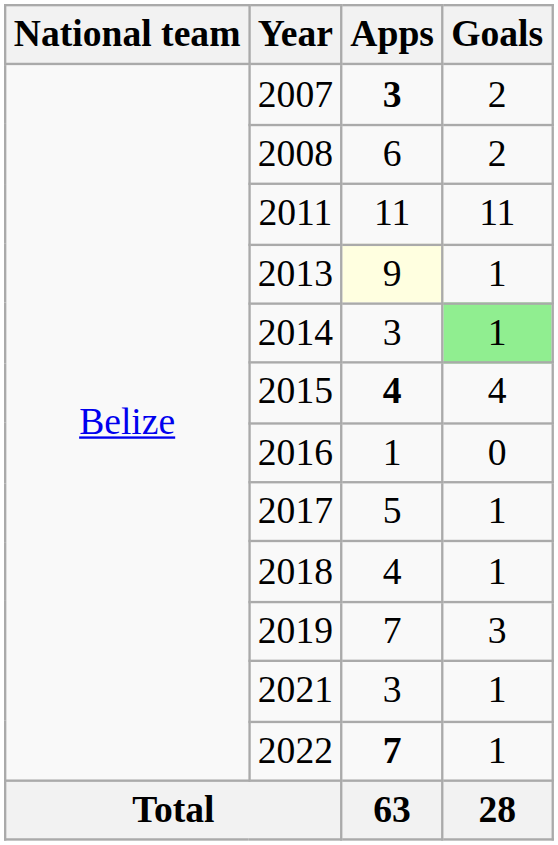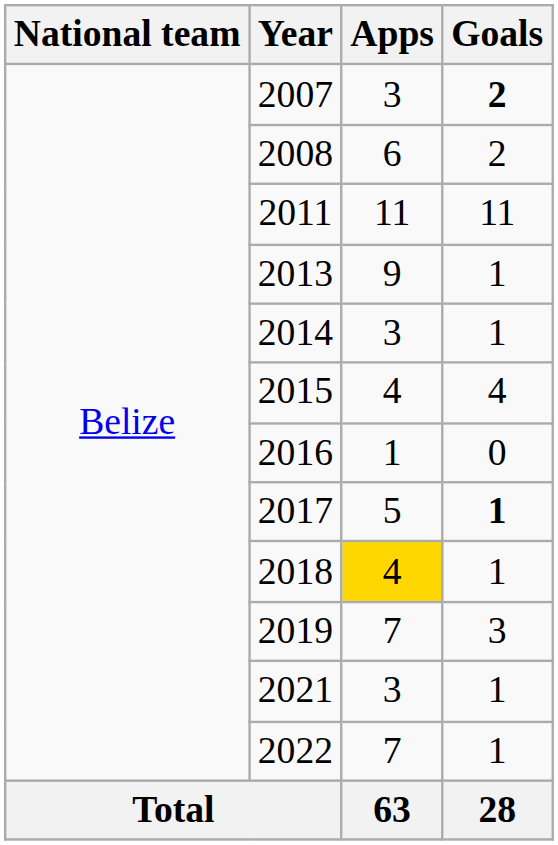(392, 93) bold -> (392, 93) normal
(497, 93) normal -> (497, 93) bold
(392, 272) lightyellow background -> (392, 272) no background
(497, 332) lightgreen background -> (497, 332) no background
(392, 392) bold -> (392, 392) normal
(497, 511) normal -> (497, 511) bold
(392, 570) no background -> (392, 570) gold background
(392, 749) bold -> (392, 749) normal
